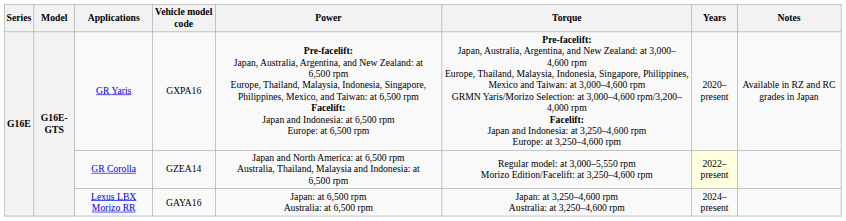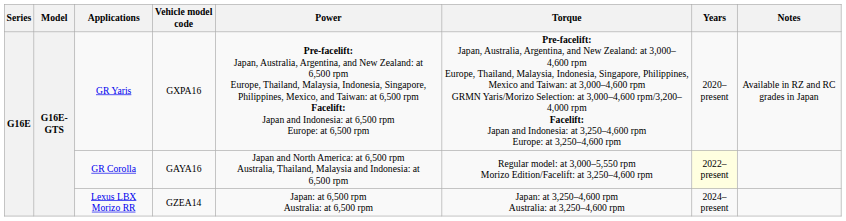(184, 169) GZEA14 -> (184, 169) GAYA16
(184, 202) GAYA16 -> (184, 202) GZEA14
